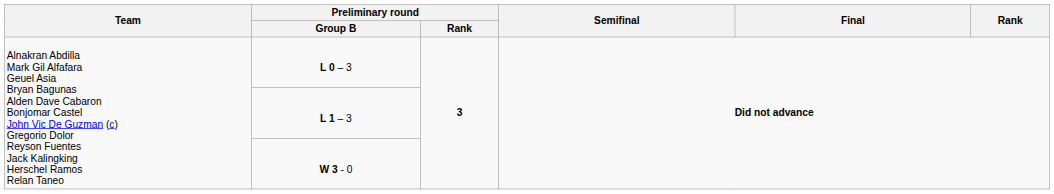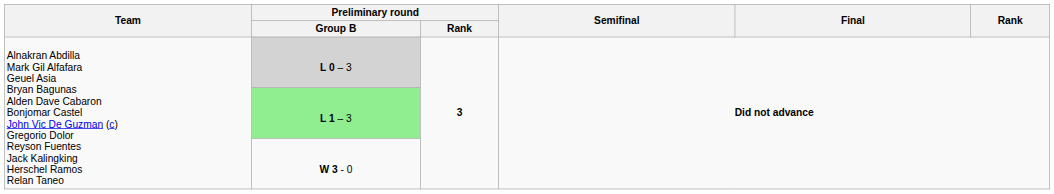(336, 68) no background -> (336, 68) lightgrey background
(336, 119) no background -> (336, 119) lightgreen background
